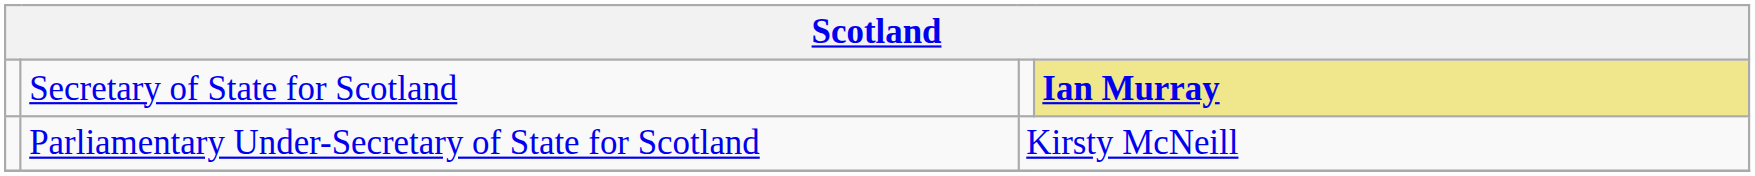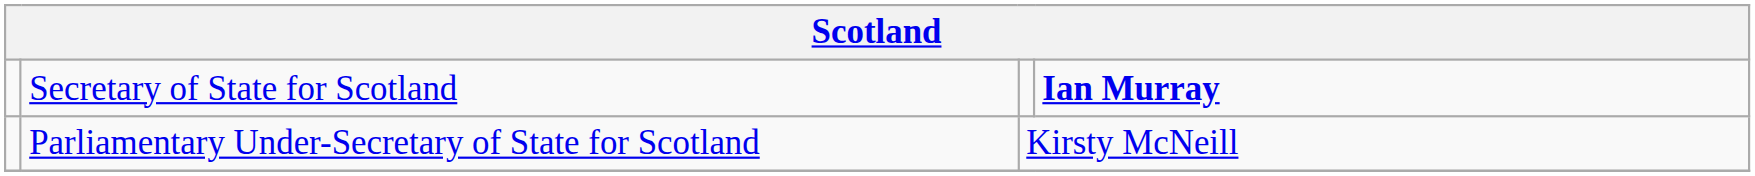(1131, 87) khaki background -> (1131, 87) no background
